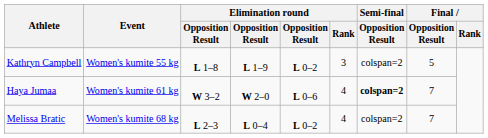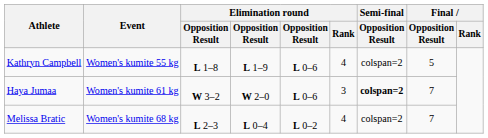(305, 68) L 0–2 -> (305, 68) L 0–6
(343, 62) 3 -> (343, 62) 4
(343, 91) 4 -> (343, 91) 3
